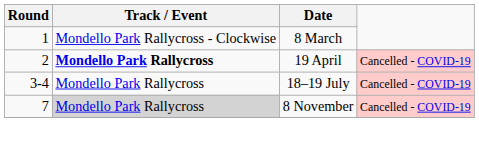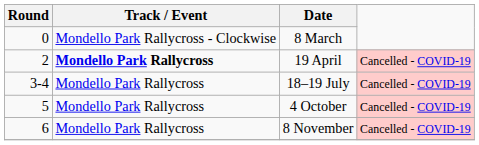(45, 38) 1 -> (45, 38) 0
+ row: (318, 106)
(45, 106) 7 -> (45, 128) 6
(130, 106) lightgrey background -> (130, 128) no background
